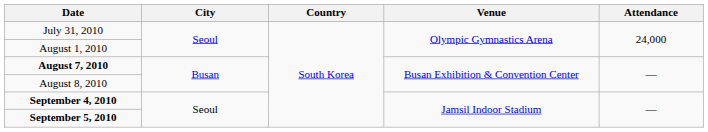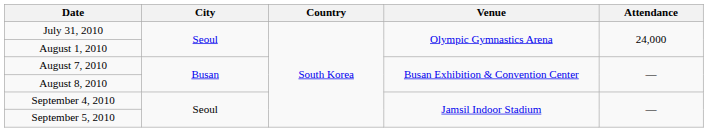(73, 65) bold -> (73, 65) normal
(73, 100) bold -> (73, 100) normal
(73, 118) bold -> (73, 118) normal
